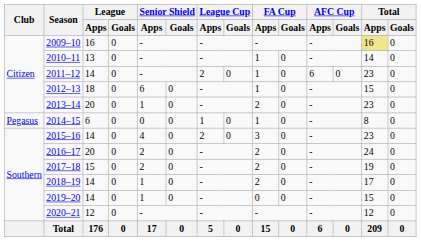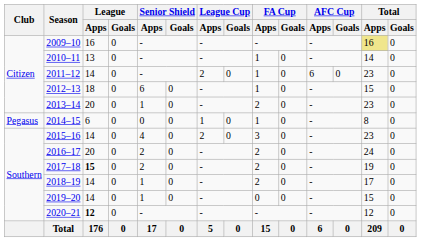(90, 167) normal -> (90, 167) bold
(90, 213) normal -> (90, 213) bold
